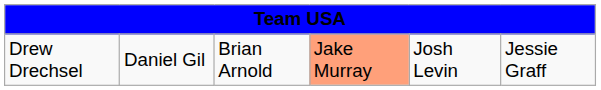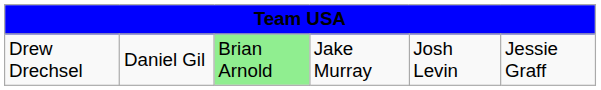(245, 59) no background -> (245, 59) lightgreen background
(343, 59) lightsalmon background -> (343, 59) no background
